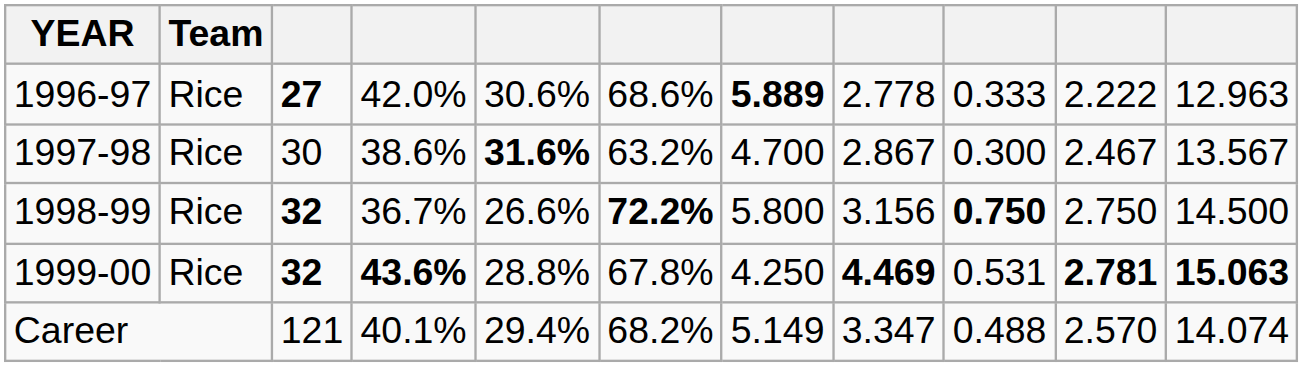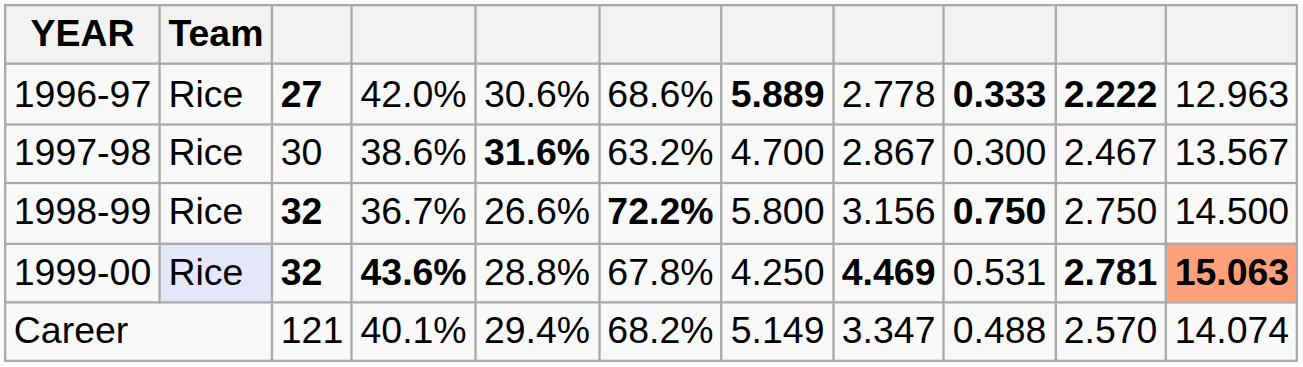(1000, 93) normal -> (1000, 93) bold
(1111, 93) normal -> (1111, 93) bold
(206, 271) no background -> (206, 271) lavender background
(1232, 271) no background -> (1232, 271) lightsalmon background
